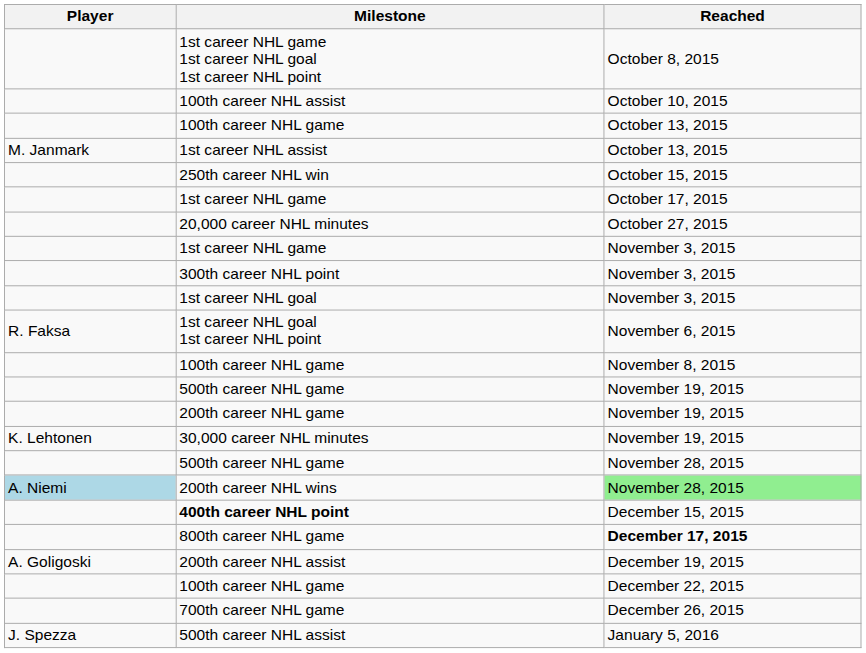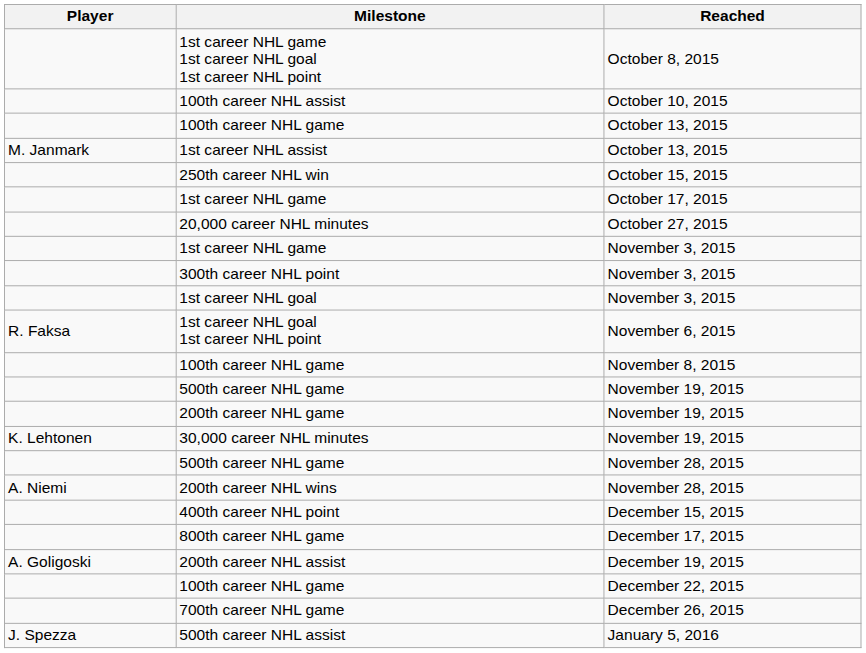(37, 487) lightblue background -> (37, 487) no background
(676, 487) lightgreen background -> (676, 487) no background
(264, 512) bold -> (259, 512) normal
(678, 536) bold -> (676, 536) normal
